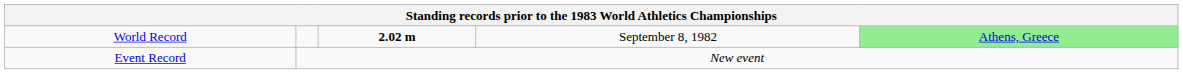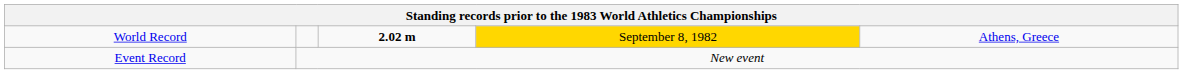(668, 36) no background -> (668, 36) gold background
(1019, 36) lightgreen background -> (1019, 36) no background
